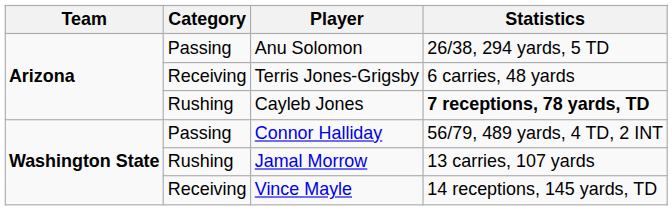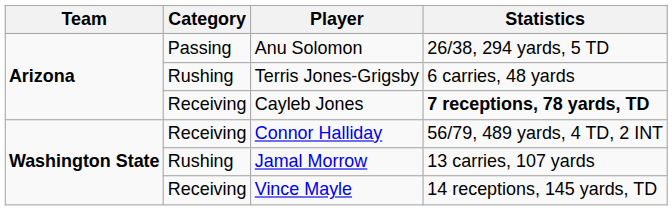(207, 76) Receiving -> (201, 76) Rushing
(201, 104) Rushing -> (207, 104) Receiving
(200, 133) Passing -> (207, 133) Receiving
